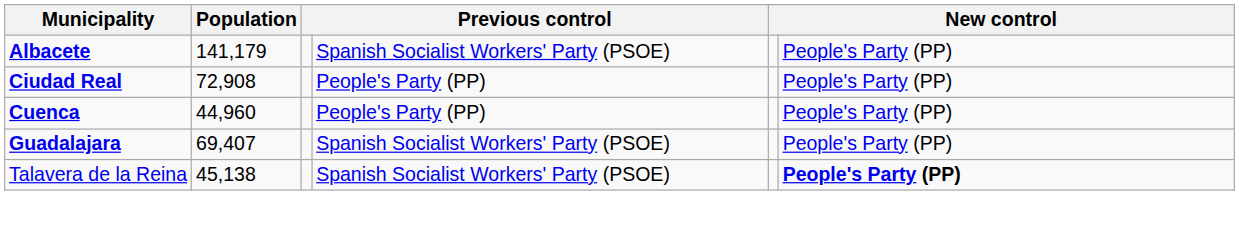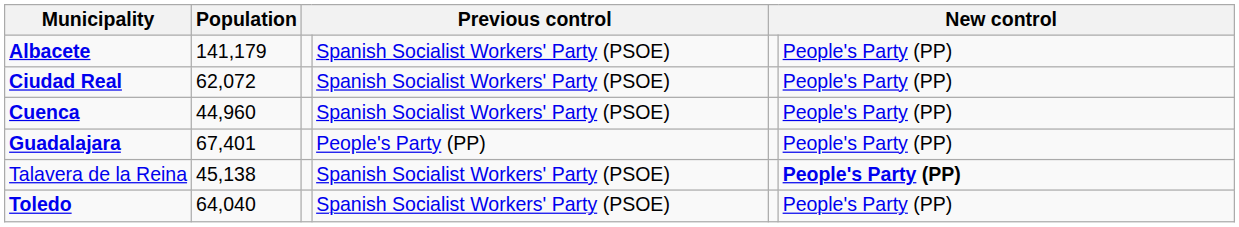(226, 81) 72,908 -> (226, 81) 62,072
(401, 81) People's Party (PP) -> (493, 81) Spanish Socialist Workers' Party (PSOE)
(401, 112) People's Party (PP) -> (493, 112) Spanish Socialist Workers' Party (PSOE)
(226, 143) 69,407 -> (226, 143) 67,401
(493, 143) Spanish Socialist Workers' Party (PSOE) -> (401, 143) People's Party (PP)
+ row: (40, 205)
